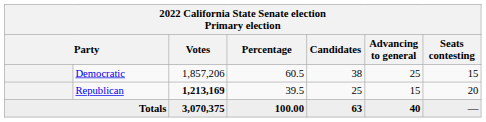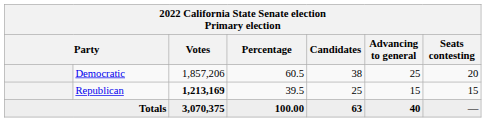(473, 73) 15 -> (473, 73) 20
(473, 91) 20 -> (473, 91) 15
